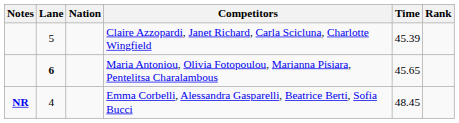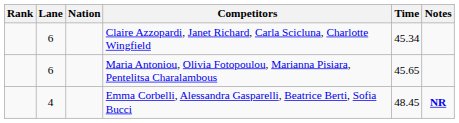columns swapped: (438, 13) <-> (20, 13)
(51, 39) 5 -> (51, 39) 6
(407, 39) 45.39 -> (407, 39) 45.34
(51, 71) bold -> (51, 71) normal
